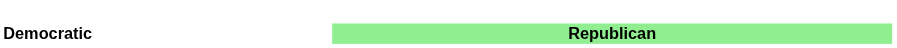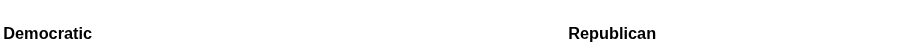(612, 33) lightgreen background -> (612, 33) no background
